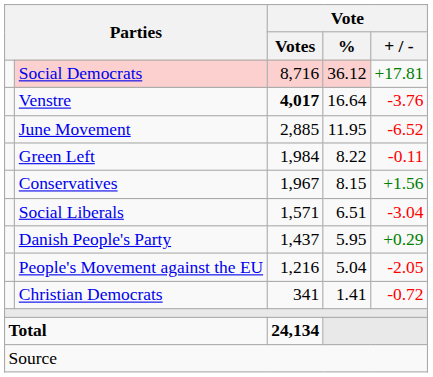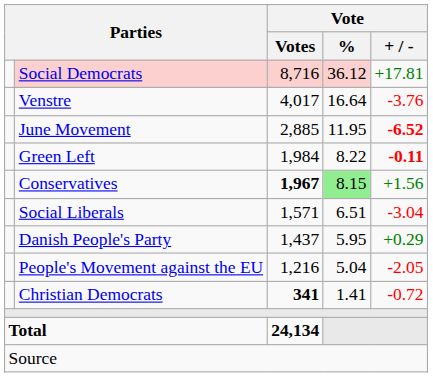(300, 101) bold -> (300, 101) normal
(405, 128) normal -> (405, 128) bold
(406, 156) normal -> (406, 156) bold
(300, 184) normal -> (300, 184) bold
(351, 184) no background -> (351, 184) lightgreen background
(306, 294) normal -> (306, 294) bold
